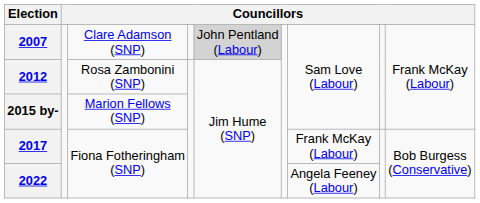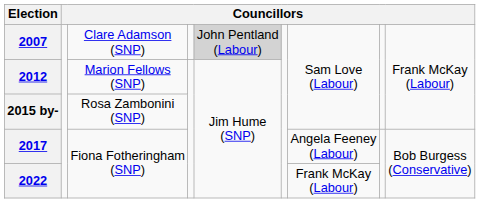(128, 76) Rosa Zambonini (SNP) -> (128, 76) Marion Fellows (SNP)
(128, 111) Marion Fellows (SNP) -> (128, 111) Rosa Zambonini (SNP)
(333, 146) Frank McKay (Labour) -> (333, 146) Angela Feeney (Labour)
(333, 180) Angela Feeney (Labour) -> (333, 180) Frank McKay (Labour)
